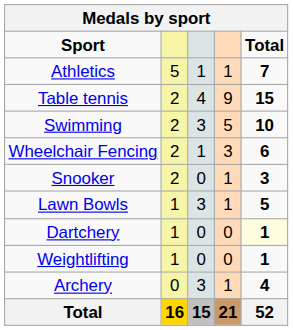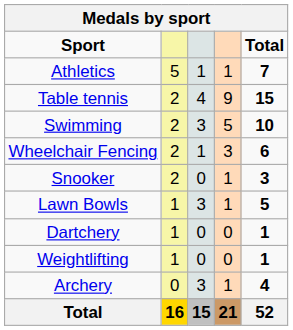(265, 232) lightyellow background -> (265, 232) no background
